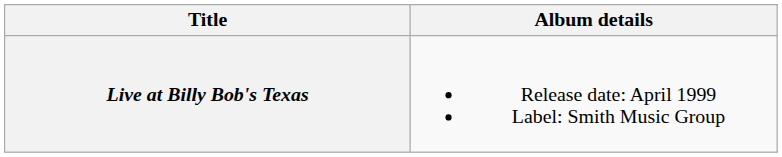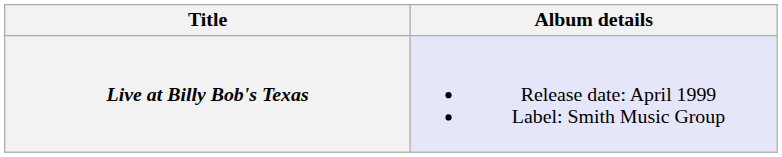(594, 105) no background -> (594, 105) lavender background
